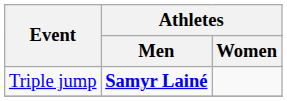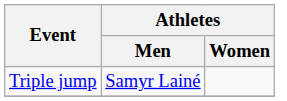(156, 81) bold -> (153, 81) normal
